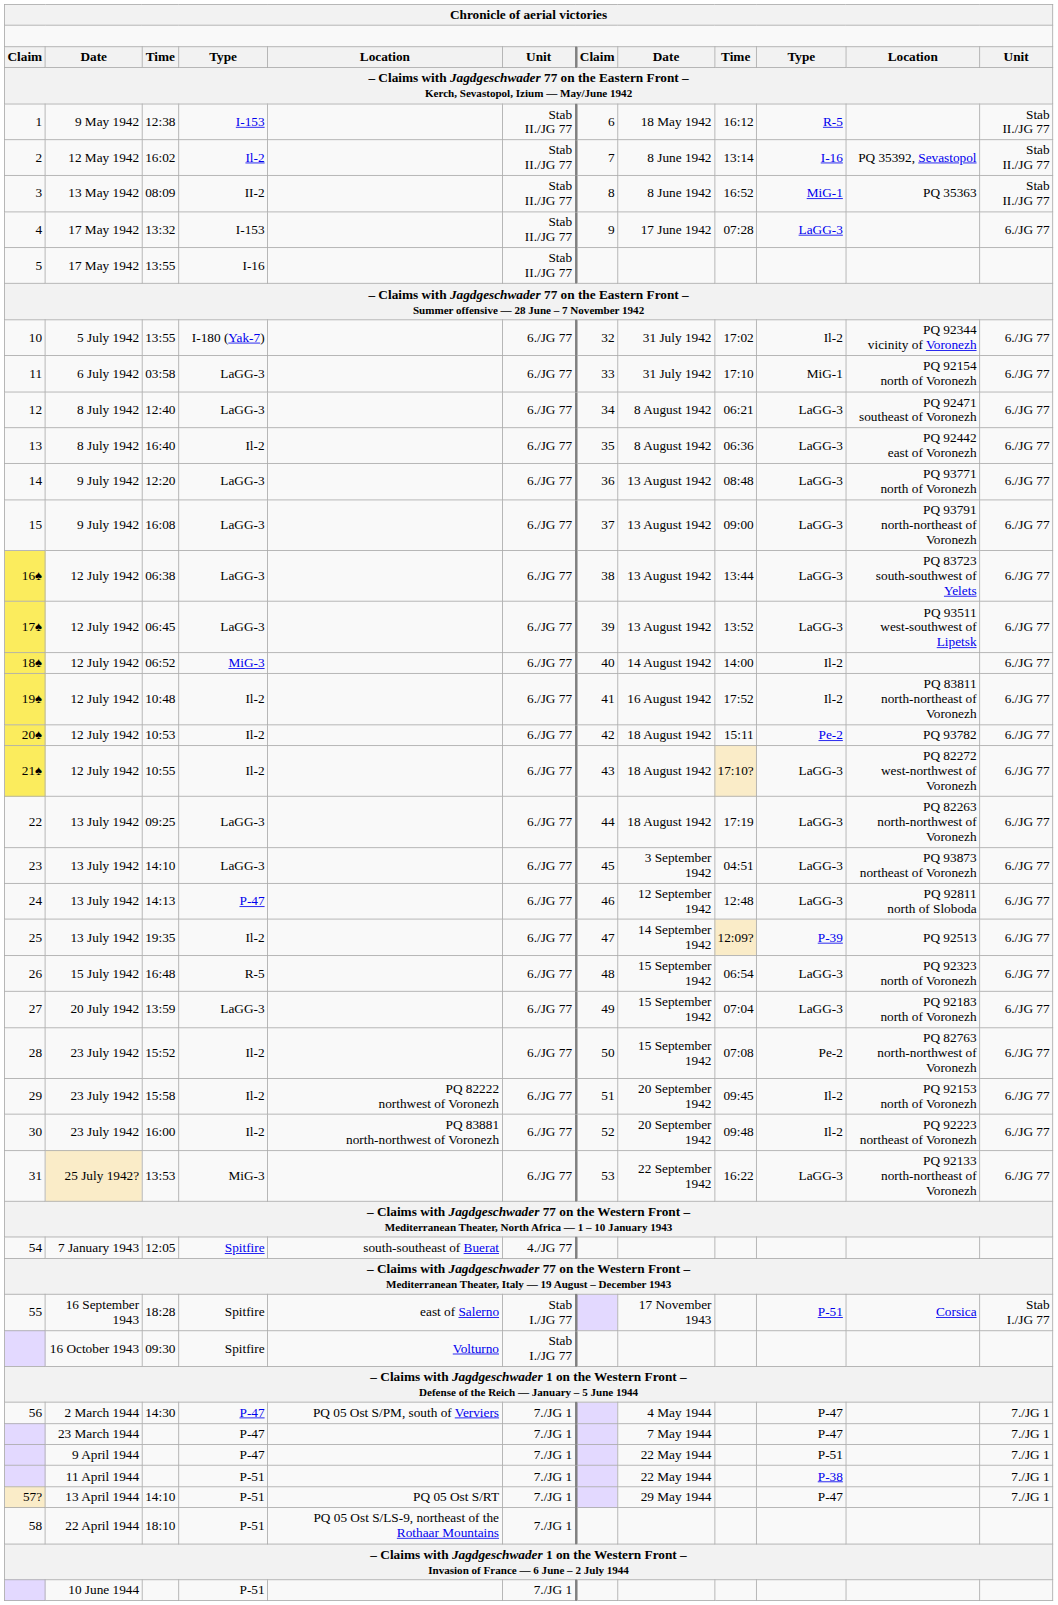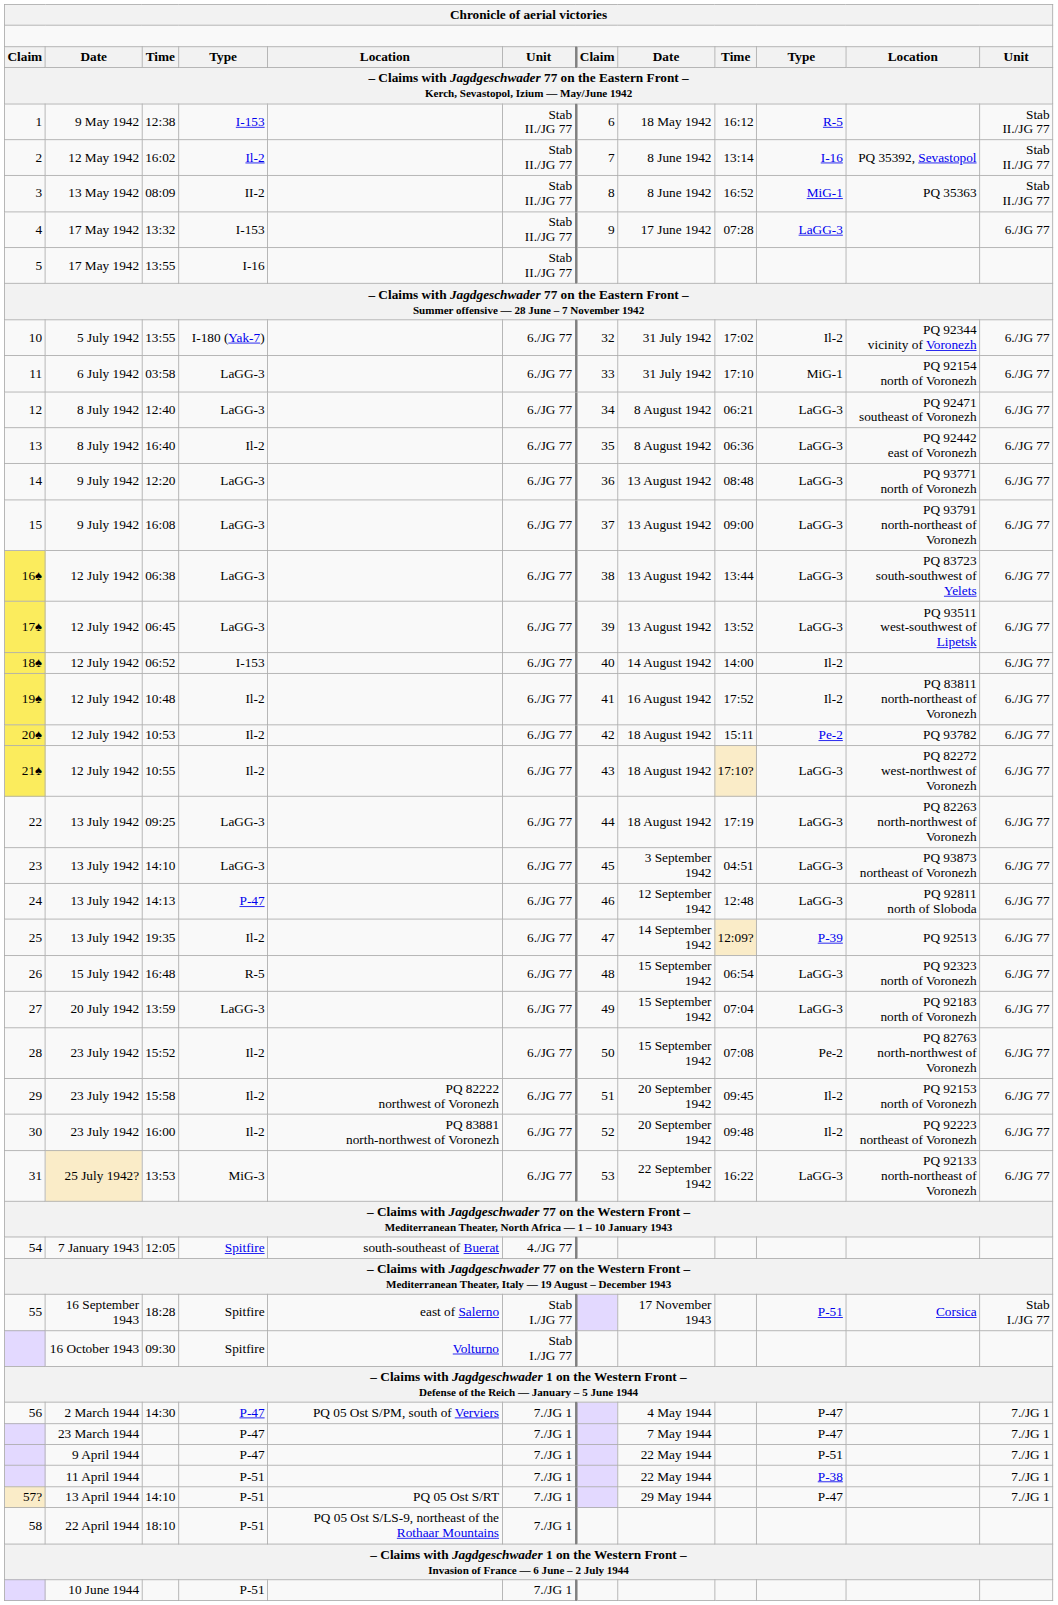(247, 663) MiG-3 -> (250, 663) I-153
